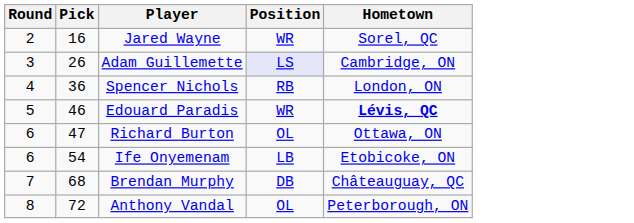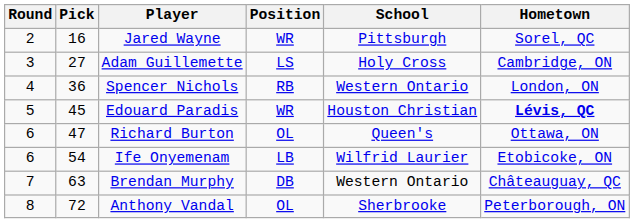+ column: (402, 17)
(77, 64) 26 -> (77, 64) 27
(285, 64) lavender background -> (285, 64) no background
(77, 112) 46 -> (77, 112) 45
(77, 183) 68 -> (77, 183) 63
